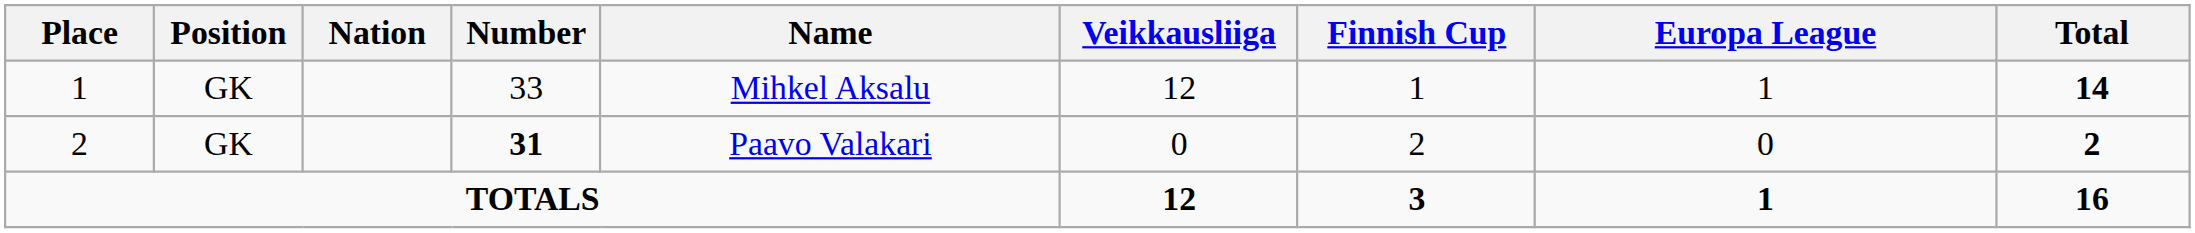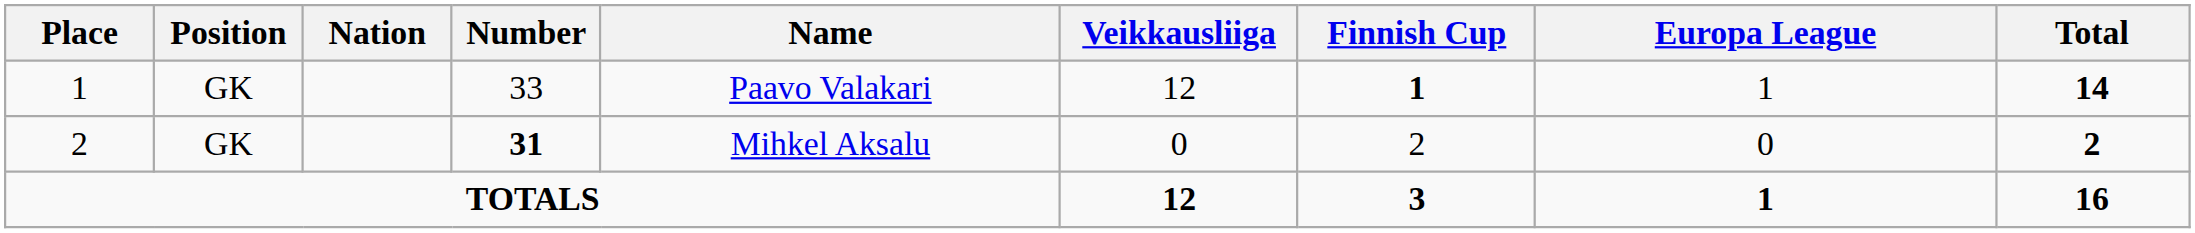(830, 88) Mihkel Aksalu -> (830, 88) Paavo Valakari
(1417, 88) normal -> (1417, 88) bold
(830, 143) Paavo Valakari -> (830, 143) Mihkel Aksalu
